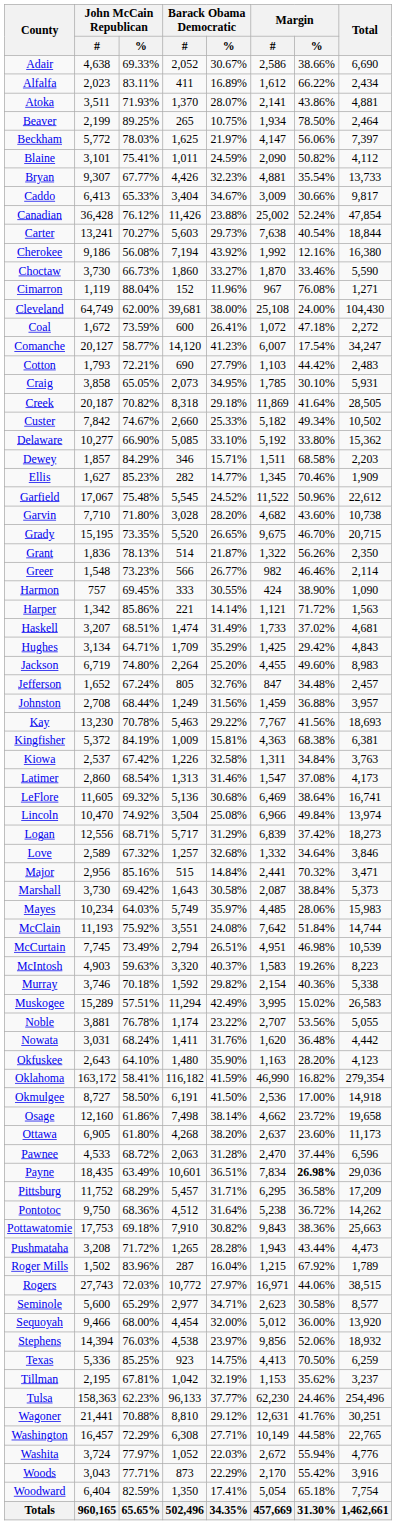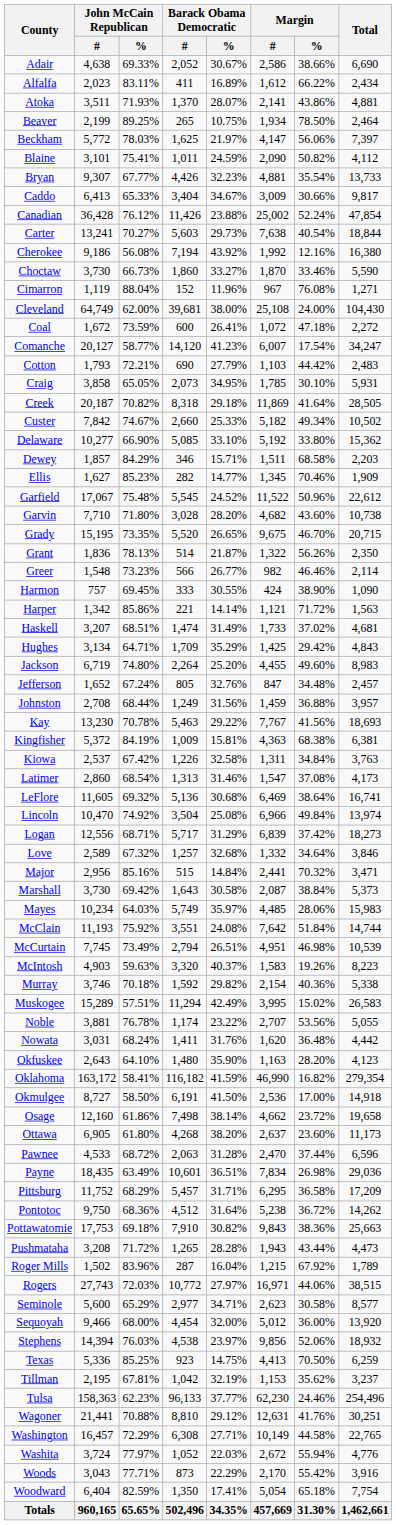(317, 1172) bold -> (317, 1172) normal
